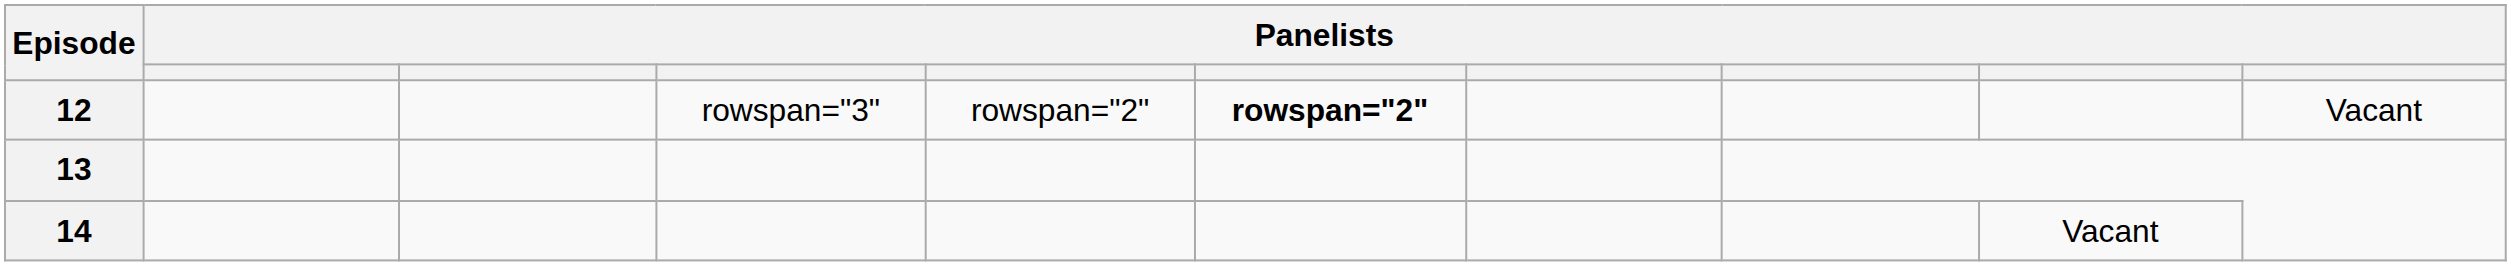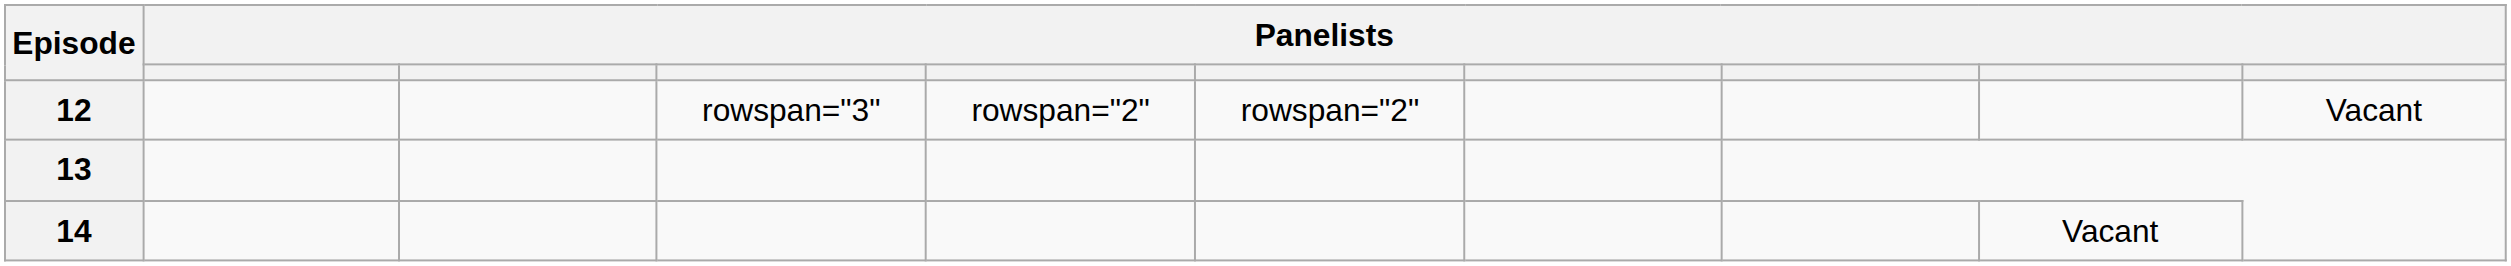(1330, 110) bold -> (1330, 110) normal
